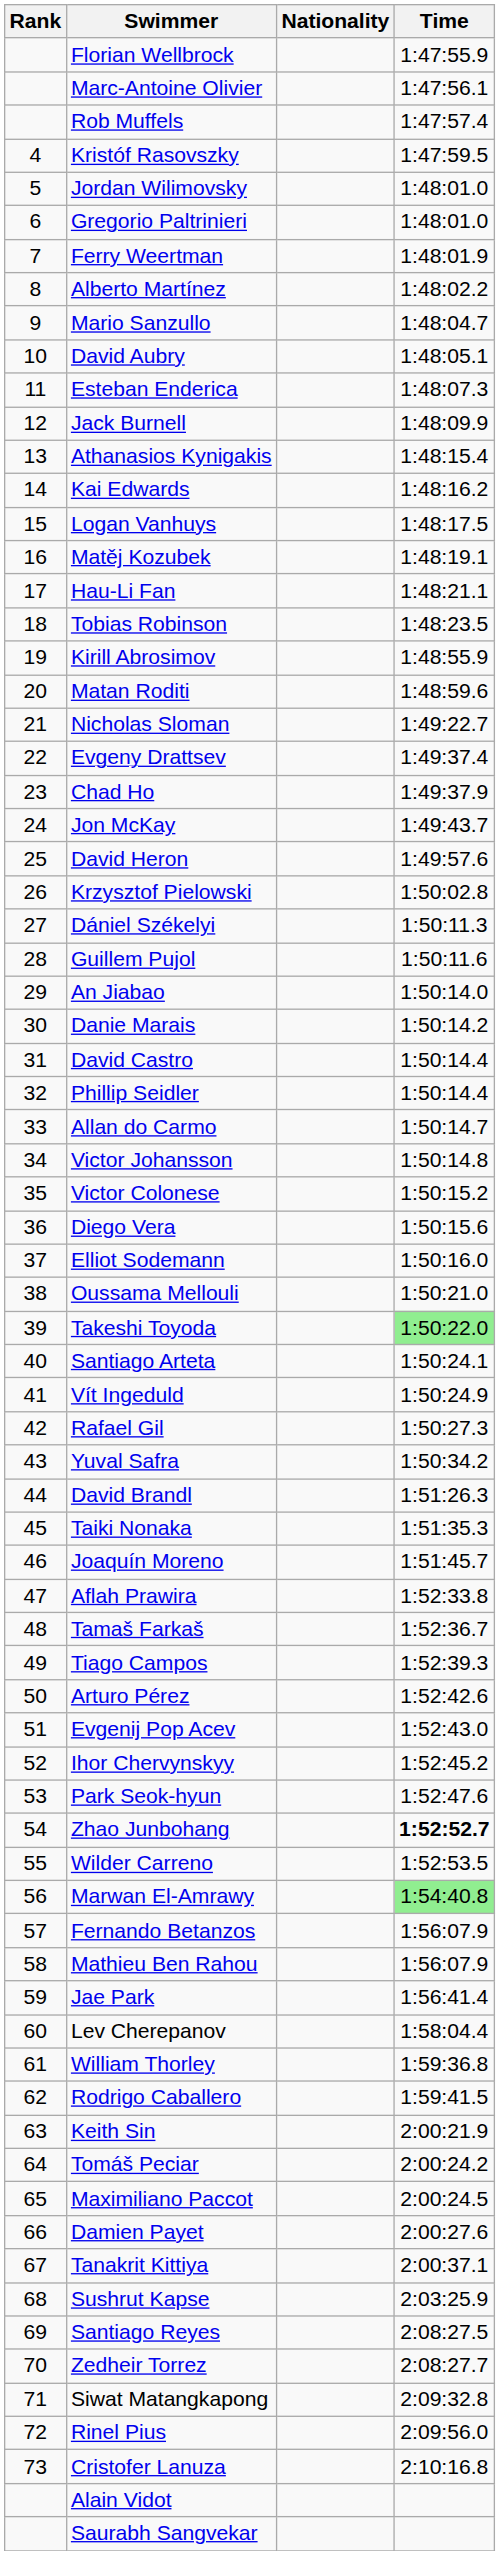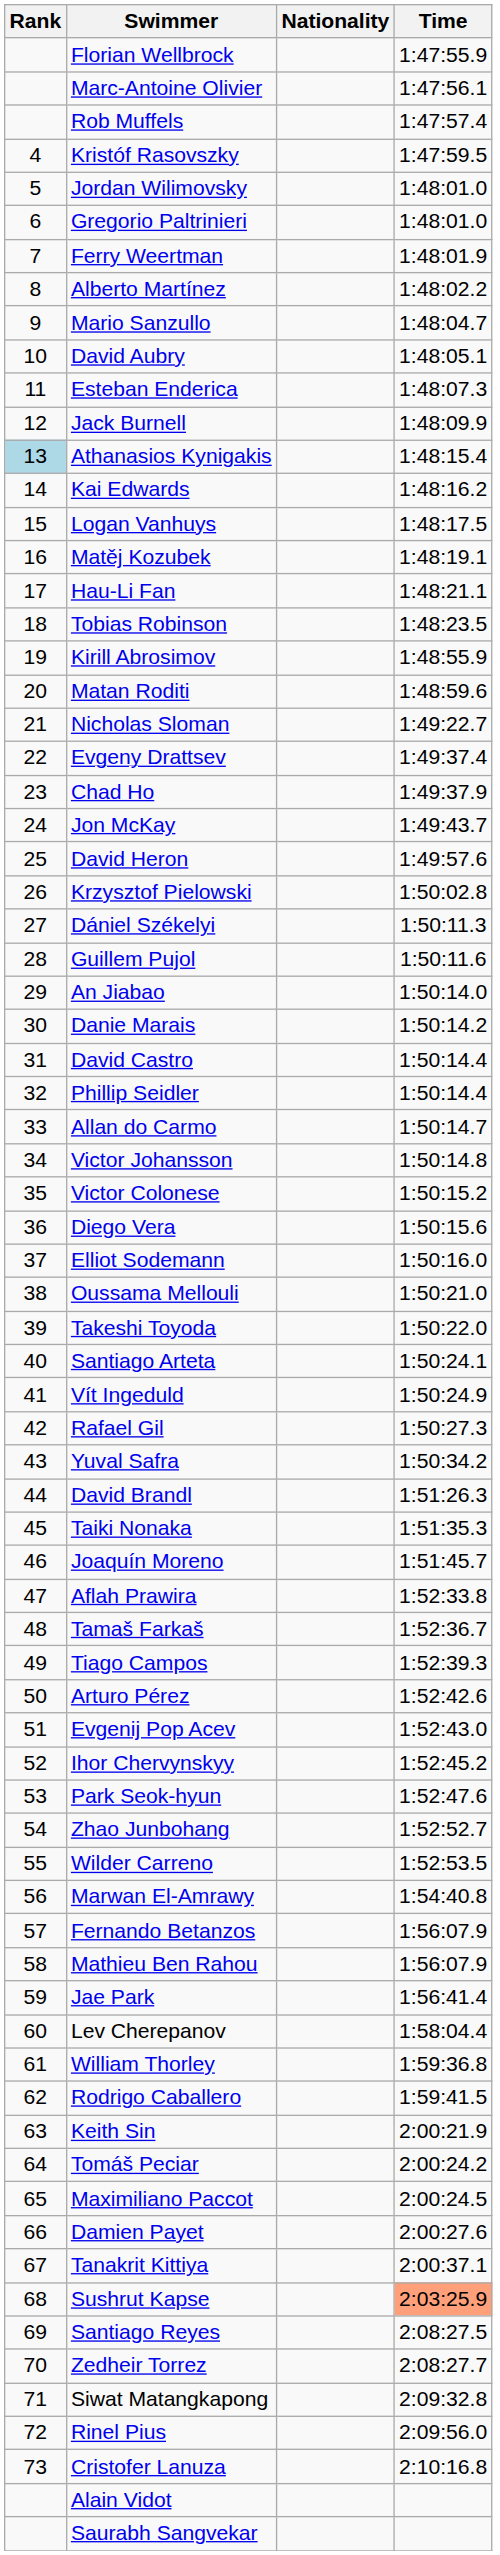(35, 456) no background -> (35, 456) lightblue background
(444, 1327) lightgreen background -> (443, 1327) no background
(444, 1829) bold -> (443, 1829) normal
(444, 1896) lightgreen background -> (443, 1896) no background
(444, 2298) no background -> (443, 2298) lightsalmon background
